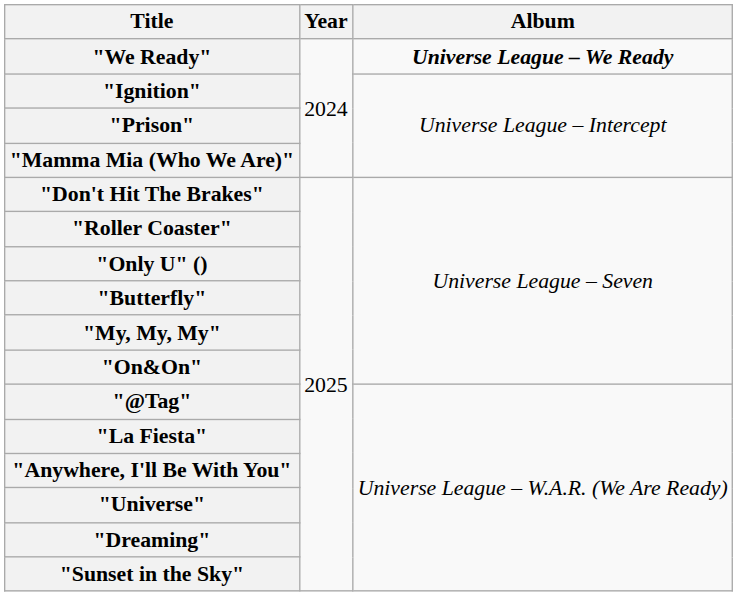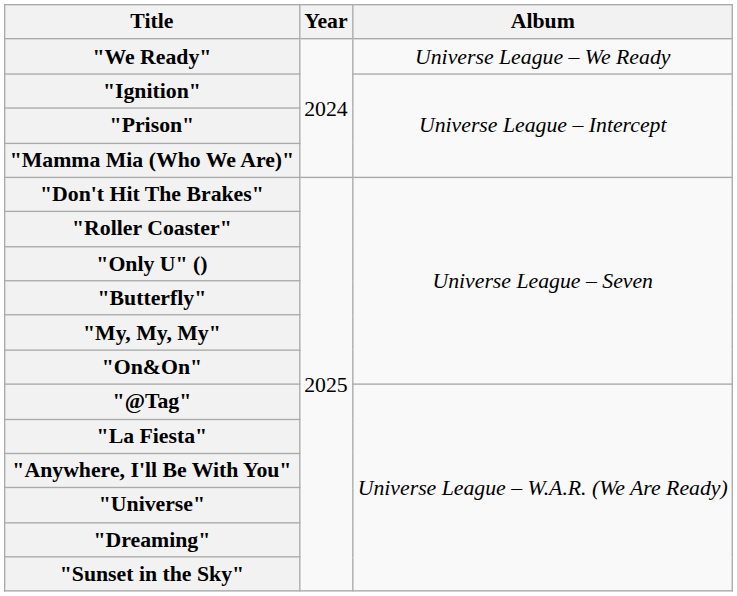(543, 56) bold -> (543, 56) normal
